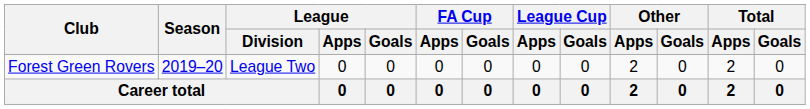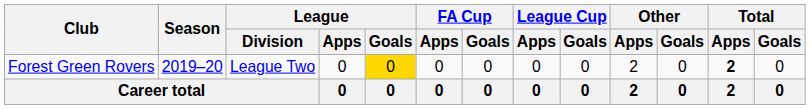(391, 66) no background -> (391, 66) gold background
(731, 66) normal -> (731, 66) bold
